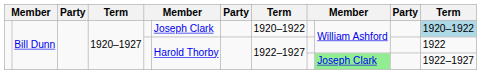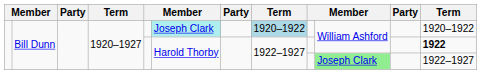(184, 28) no background -> (184, 28) paleturquoise background
(279, 28) no background -> (279, 28) lightblue background
(448, 28) lightblue background -> (448, 28) no background
(434, 45) normal -> (434, 45) bold
